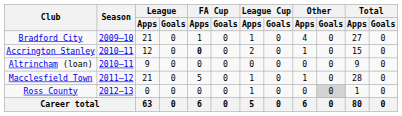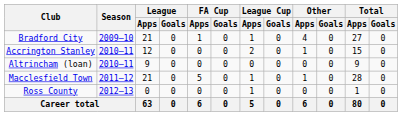(199, 51) bold -> (199, 51) normal
(331, 91) lightgrey background -> (331, 91) no background
